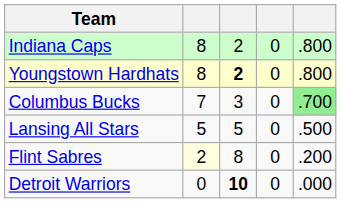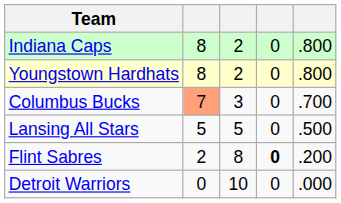(238, 74) bold -> (238, 74) normal
(201, 102) no background -> (201, 102) lightsalmon background
(315, 102) lightgreen background -> (315, 102) no background
(201, 157) lightyellow background -> (201, 157) no background
(275, 157) normal -> (275, 157) bold
(238, 185) bold -> (238, 185) normal
